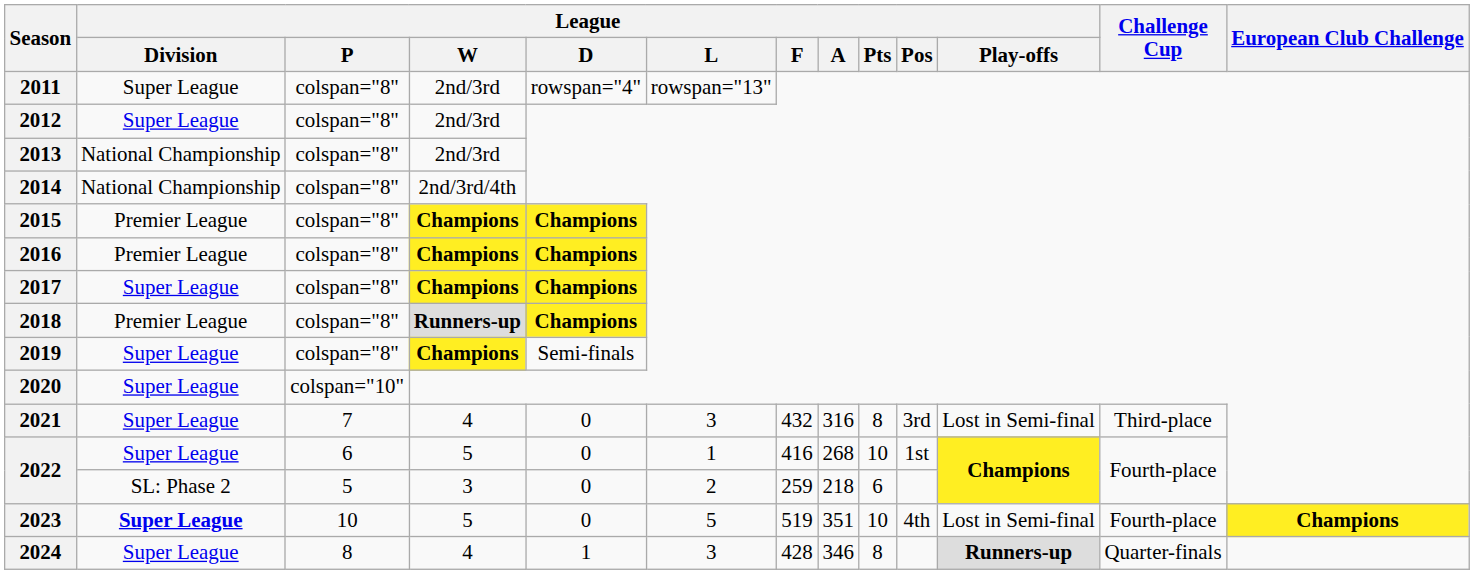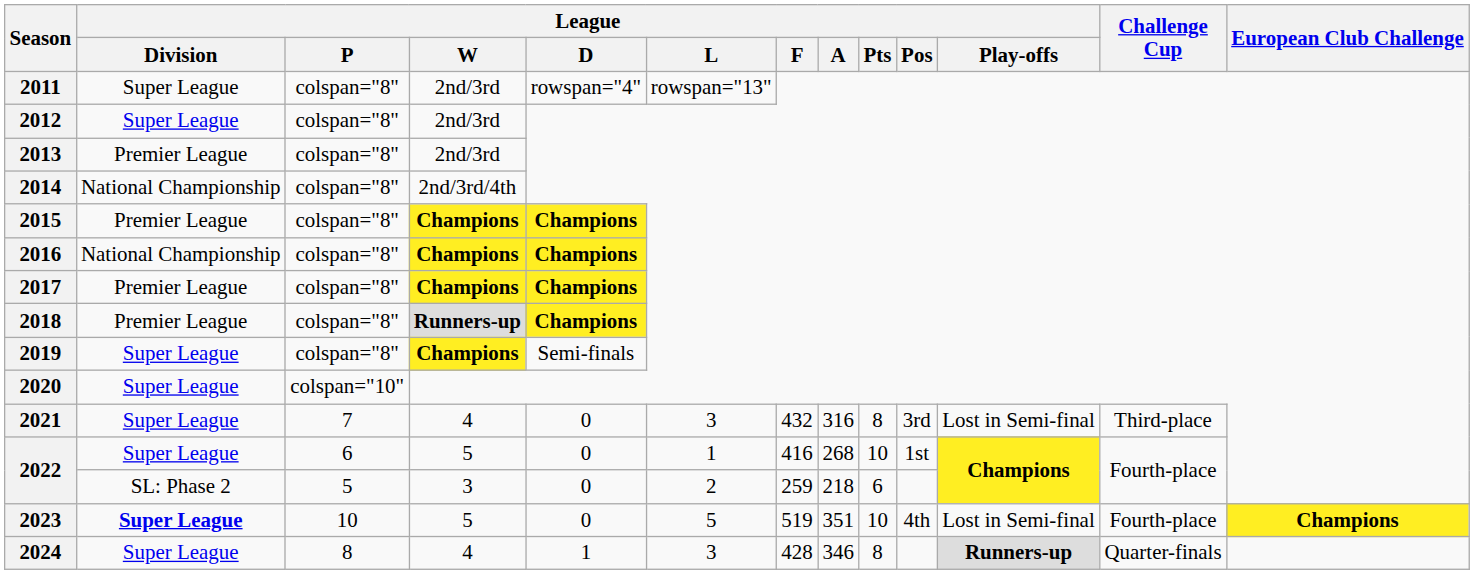(181, 154) National Championship -> (181, 154) Premier League
(181, 253) Premier League -> (181, 253) National Championship
(181, 287) Super League -> (181, 287) Premier League
